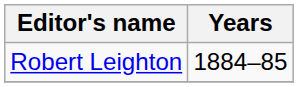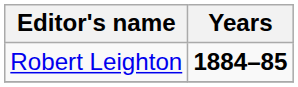(240, 61) normal -> (240, 61) bold
